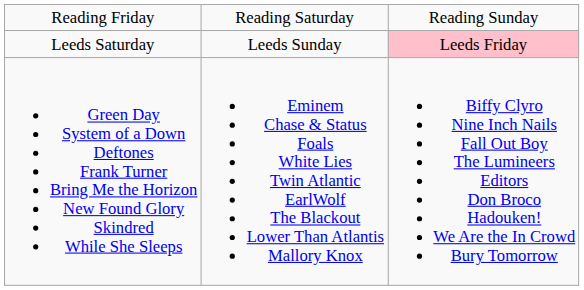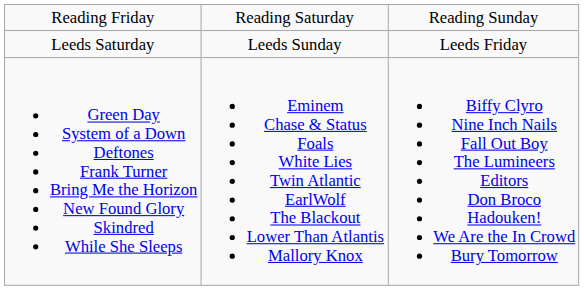(483, 44) pink background -> (483, 44) no background
